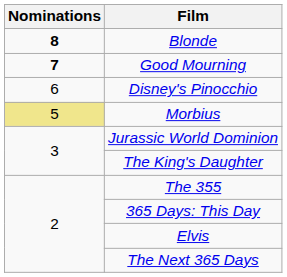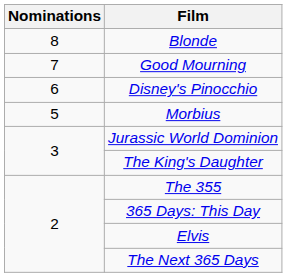(55, 41) bold -> (55, 41) normal
(55, 65) bold -> (55, 65) normal
(55, 114) khaki background -> (55, 114) no background
